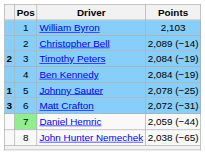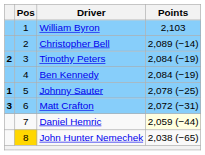(26, 122) lightgreen background -> (26, 122) no background
(173, 122) no background -> (173, 122) lightyellow background
(26, 137) no background -> (26, 137) gold background
